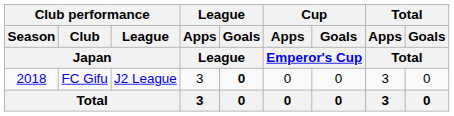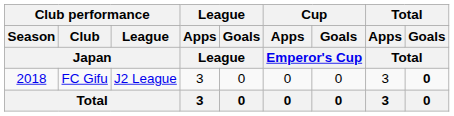(241, 79) bold -> (241, 79) normal
(427, 79) normal -> (427, 79) bold
